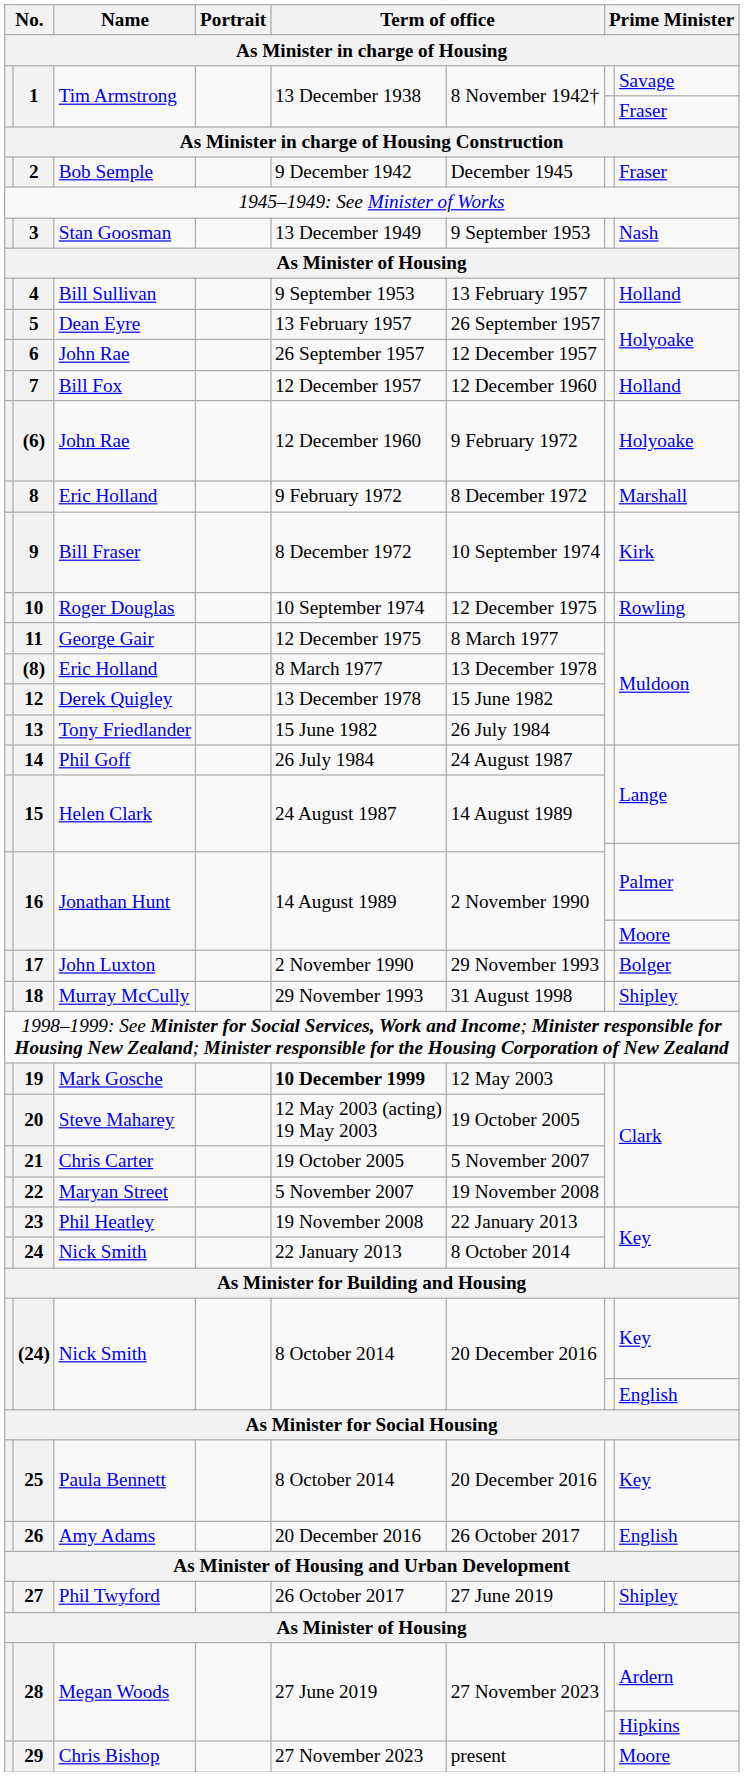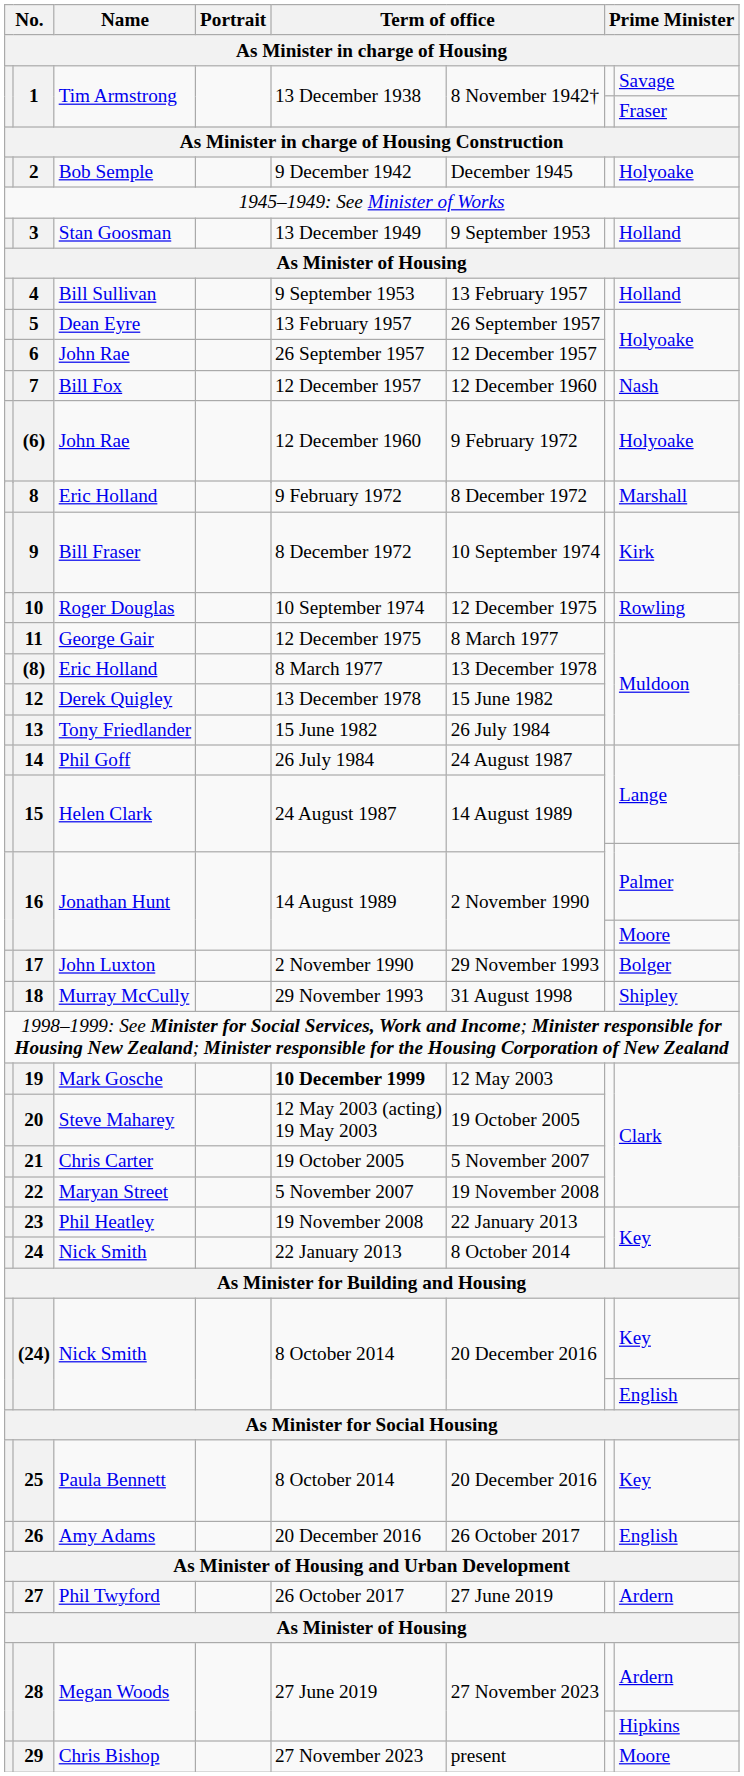(643, 171) Fraser -> (656, 171) Holyoake
(639, 232) Nash -> (650, 232) Holland
(650, 385) Holland -> (639, 385) Nash
(648, 1596) Shipley -> (646, 1596) Ardern
